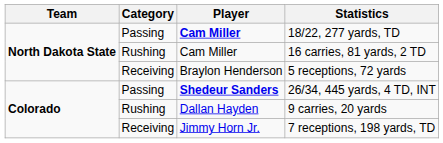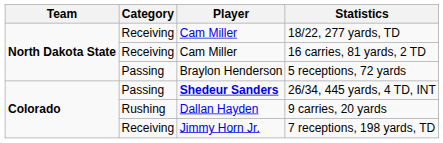(143, 33) Passing -> (148, 33) Receiving
(210, 33) bold -> (208, 33) normal
(144, 52) Rushing -> (148, 52) Receiving
(148, 71) Receiving -> (143, 71) Passing
